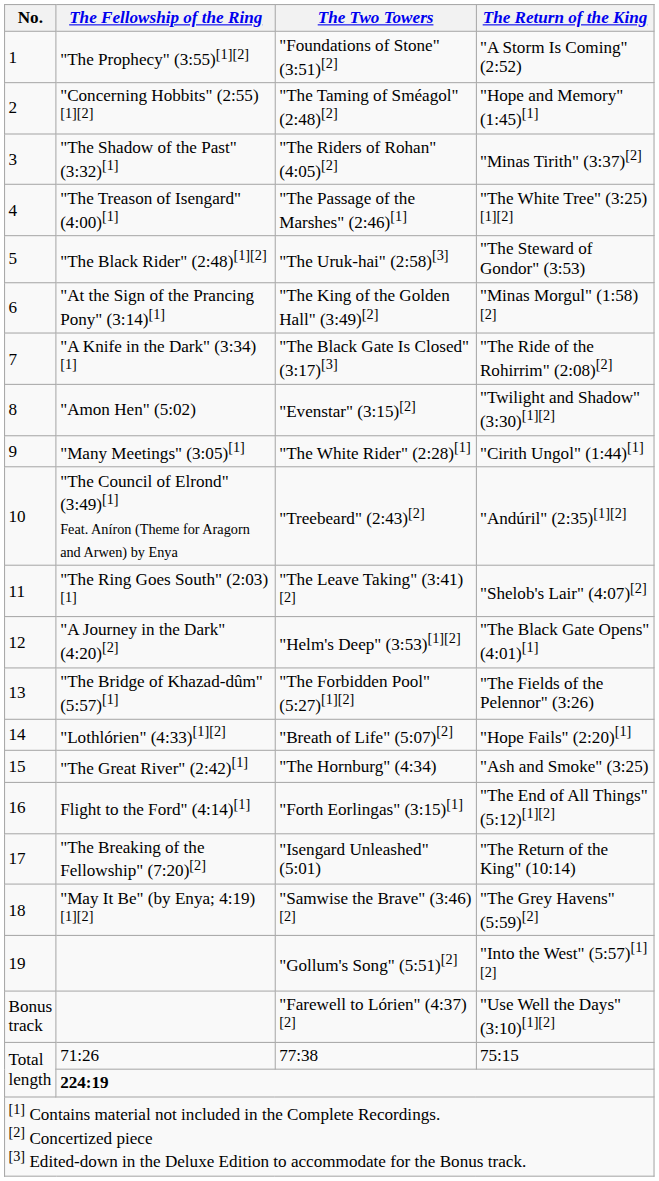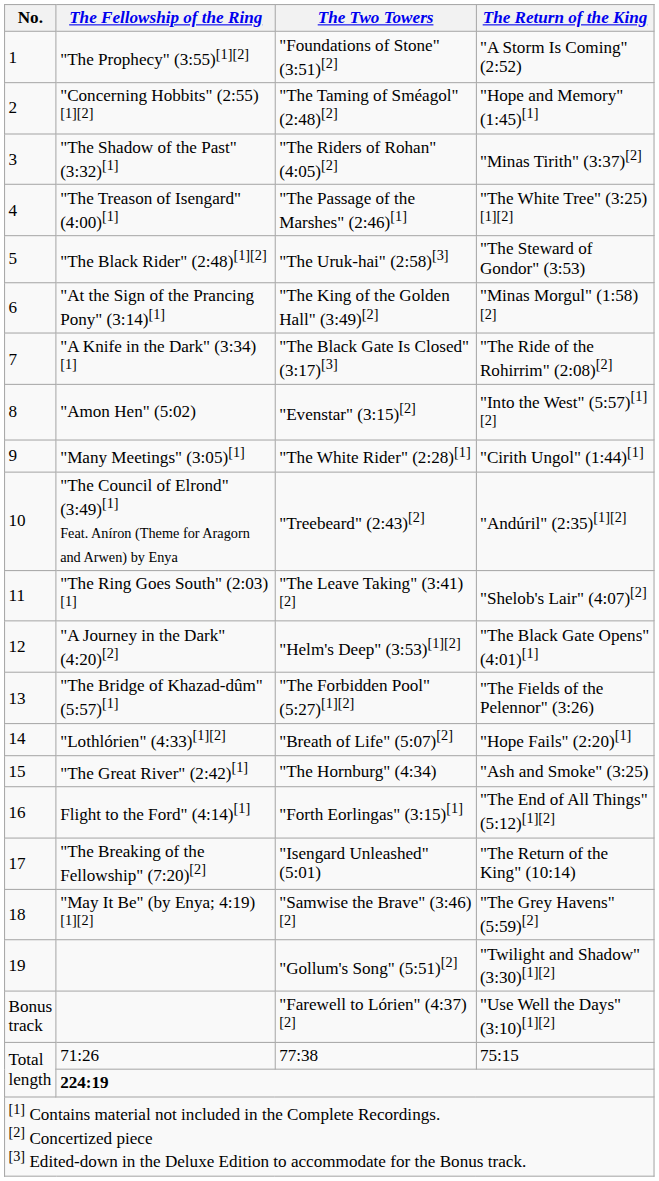(560, 409) "Twilight and Shadow" (3:30)[1][2] -> (564, 408) "Into the West" (5:57)[1][2]
(564, 959) "Into the West" (5:57)[1][2] -> (560, 965) "Twilight and Shadow" (3:30)[1][2]
